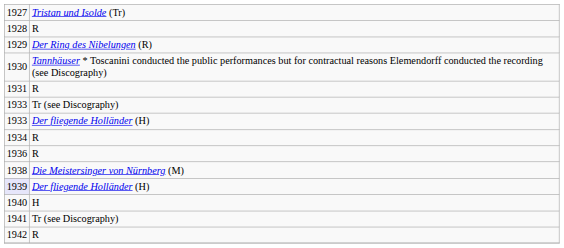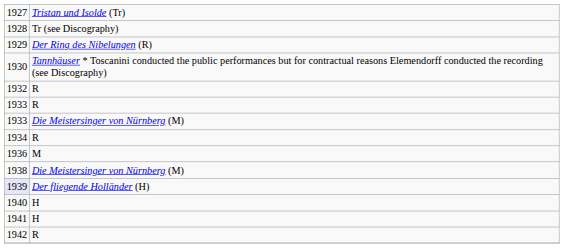(35, 28) R -> (75, 28) Tr (see Discography)
(17, 89) 1931 -> (17, 89) 1932
(75, 105) Tr (see Discography) -> (35, 105) R
(91, 121) Der fliegende Holländer (H) -> (108, 121) Die Meistersinger von Nürnberg (M)
(35, 154) R -> (36, 154) M
(75, 219) Tr (see Discography) -> (36, 219) H
